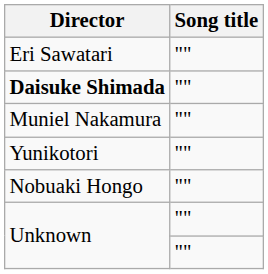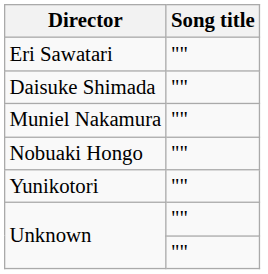(87, 86) bold -> (83, 86) normal
(54, 152) Yunikotori -> (76, 152) Nobuaki Hongo
(76, 185) Nobuaki Hongo -> (54, 185) Yunikotori
